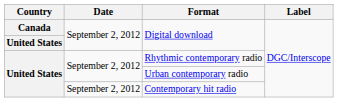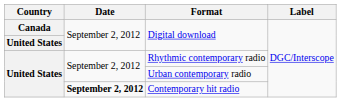(103, 89) normal -> (105, 89) bold
